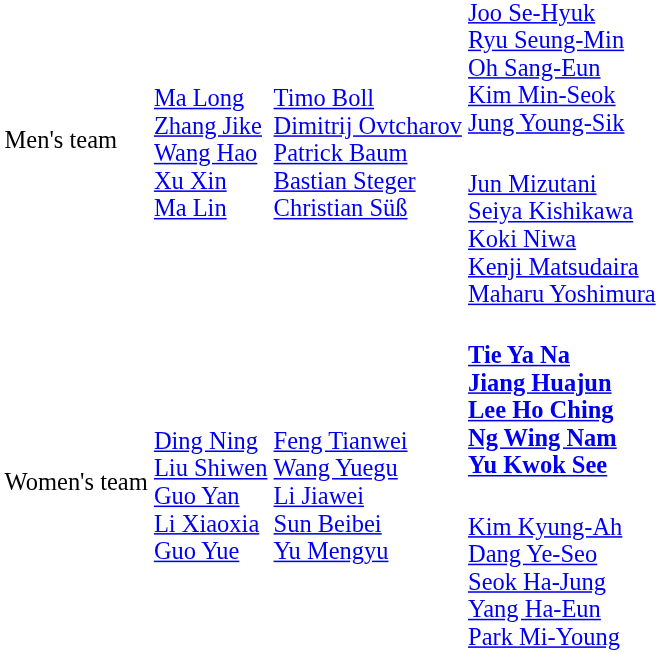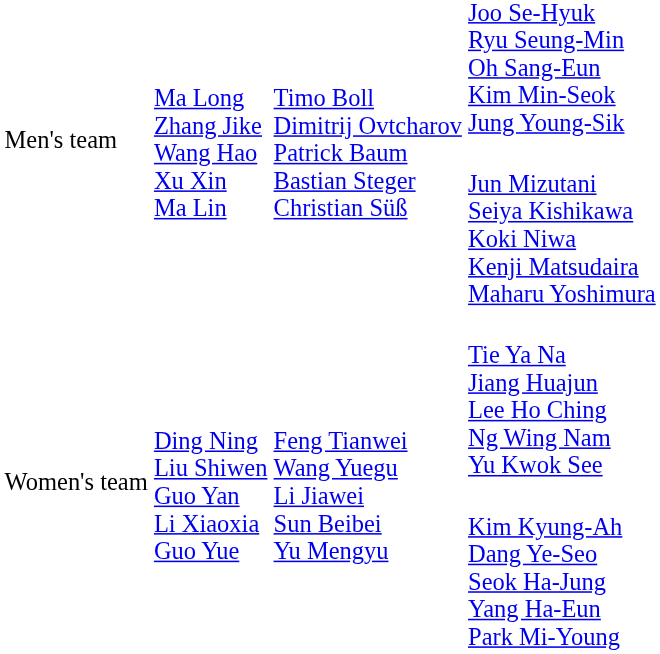(542, 410) bold -> (539, 410) normal
